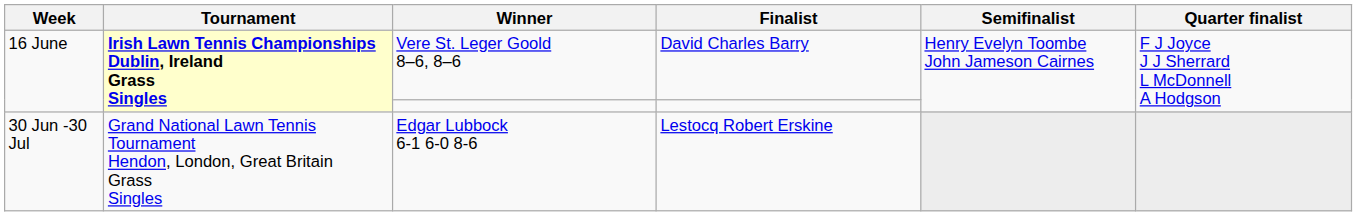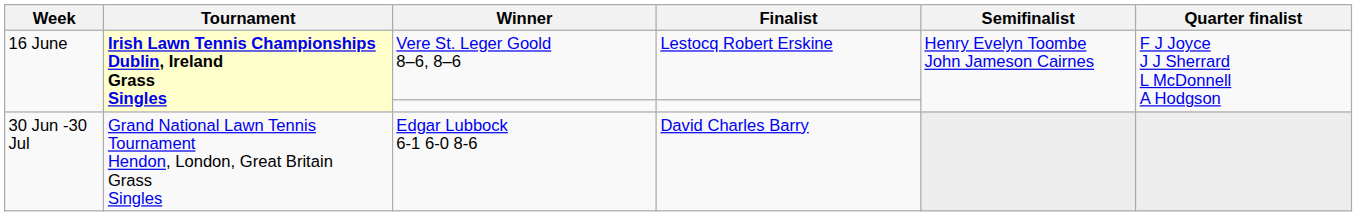(735, 43) David Charles Barry -> (747, 43) Lestocq Robert Erskine
(747, 124) Lestocq Robert Erskine -> (735, 124) David Charles Barry
